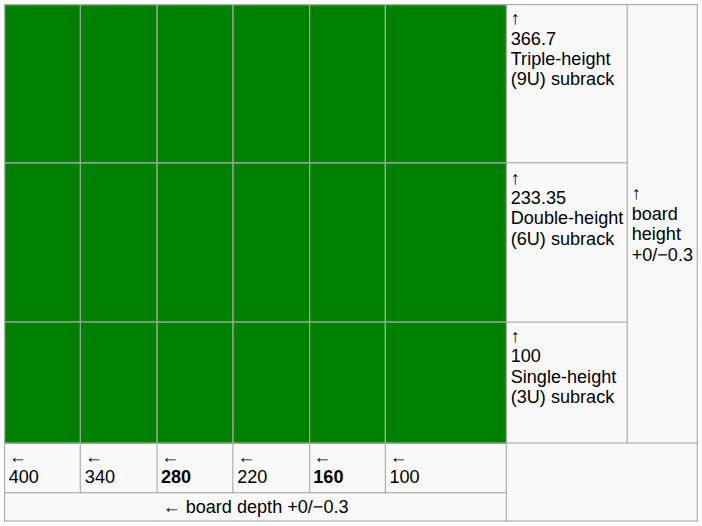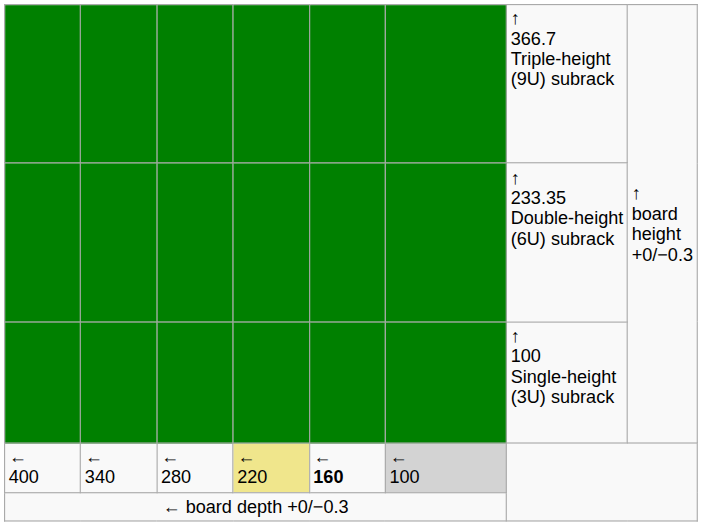(176, 467) bold -> (176, 467) normal
(252, 467) no background -> (252, 467) khaki background
(404, 467) no background -> (404, 467) lightgrey background
